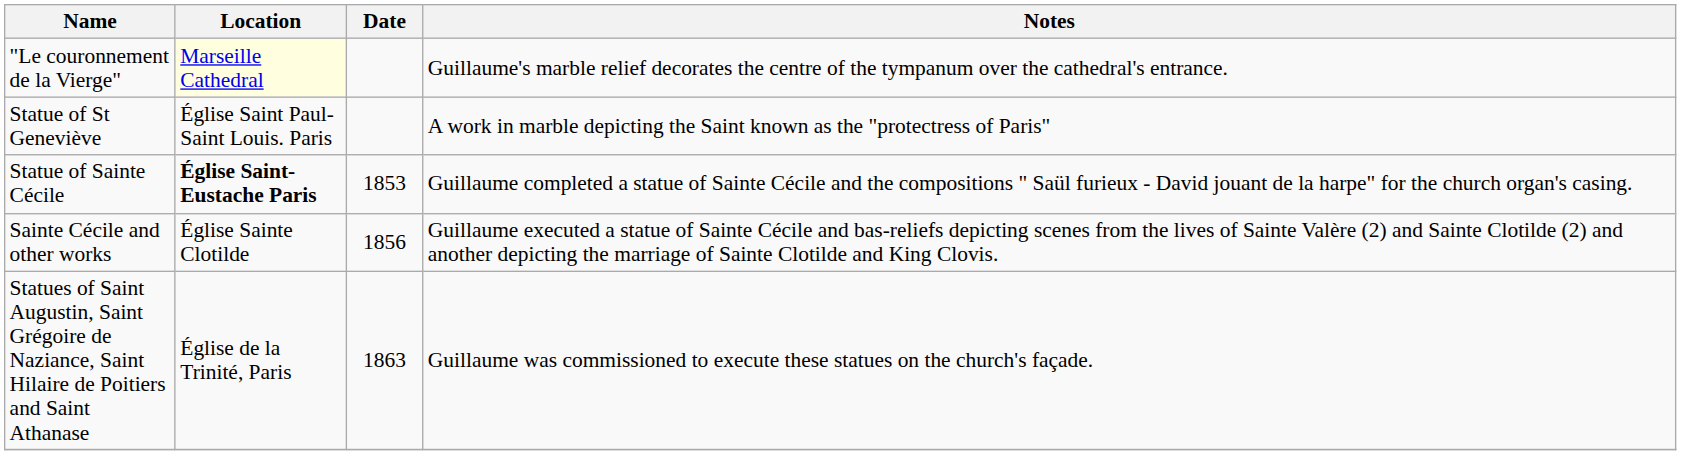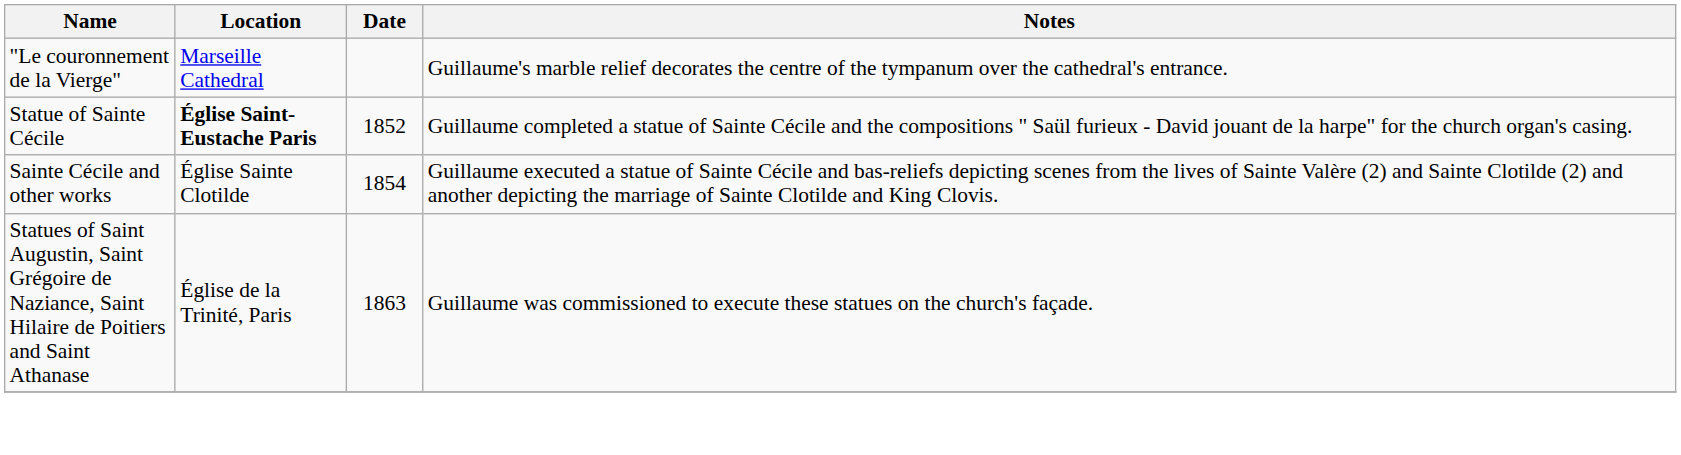(222, 67) lightyellow background -> (222, 67) no background
- row: (60, 125)
(384, 183) 1853 -> (384, 125) 1852
(384, 241) 1856 -> (384, 183) 1854
